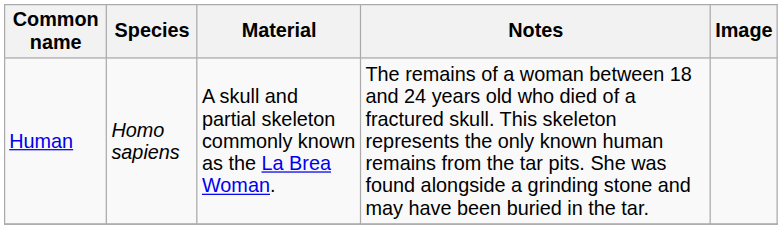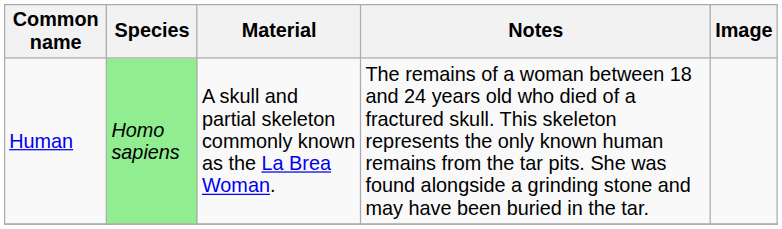(146, 140) no background -> (146, 140) lightgreen background
